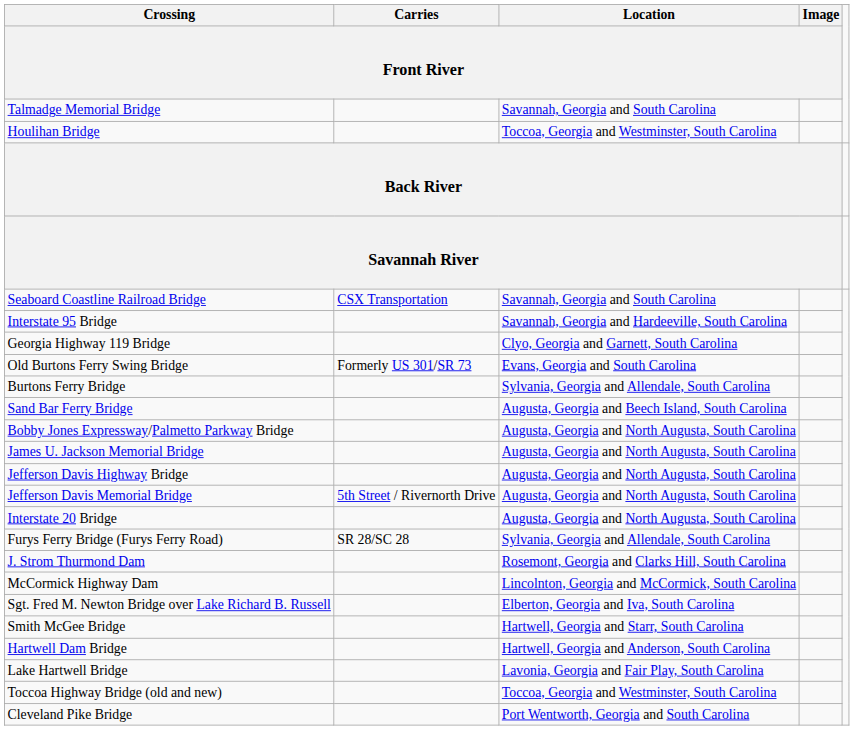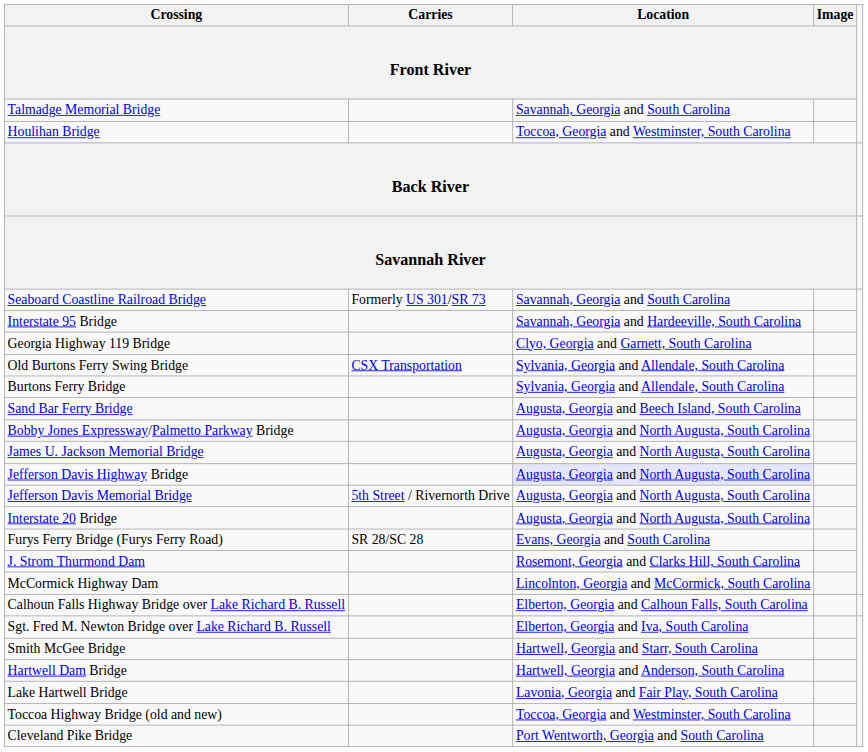(393, 299) CSX Transportation -> (418, 299) Formerly US 301/SR 73
(404, 365) Formerly US 301/SR 73 -> (407, 365) CSX Transportation
(599, 365) Evans, Georgia and South Carolina -> (650, 365) Sylvania, Georgia and Allendale, South Carolina
(649, 474) no background -> (663, 474) lavender background
(636, 539) Sylvania, Georgia and Allendale, South Carolina -> (613, 539) Evans, Georgia and South Carolina
+ row: (176, 605)
